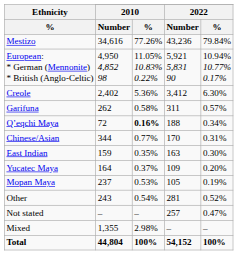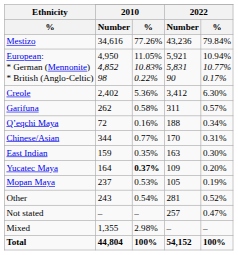(147, 123) bold -> (146, 123) normal
(146, 168) normal -> (147, 168) bold
